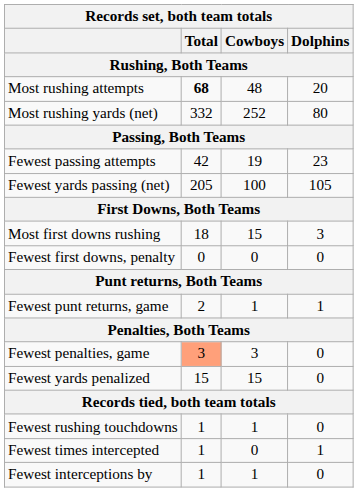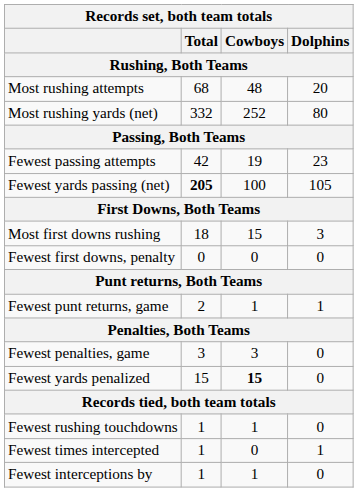(201, 88) bold -> (201, 88) normal
(201, 185) normal -> (201, 185) bold
(201, 354) lightsalmon background -> (201, 354) no background
(255, 378) normal -> (255, 378) bold
